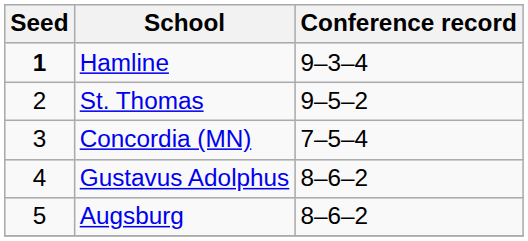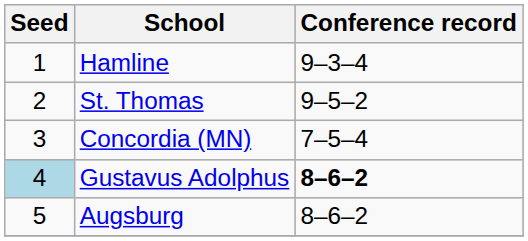(39, 62) bold -> (39, 62) normal
(39, 178) no background -> (39, 178) lightblue background
(334, 178) normal -> (334, 178) bold
